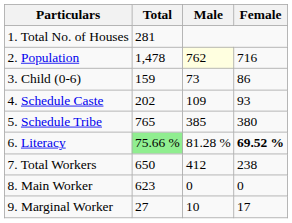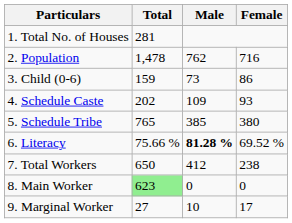(196, 57) lightyellow background -> (196, 57) no background
(157, 143) lightgreen background -> (157, 143) no background
(208, 143) normal -> (209, 143) bold
(260, 143) bold -> (262, 143) normal
(145, 185) no background -> (145, 185) lightgreen background
